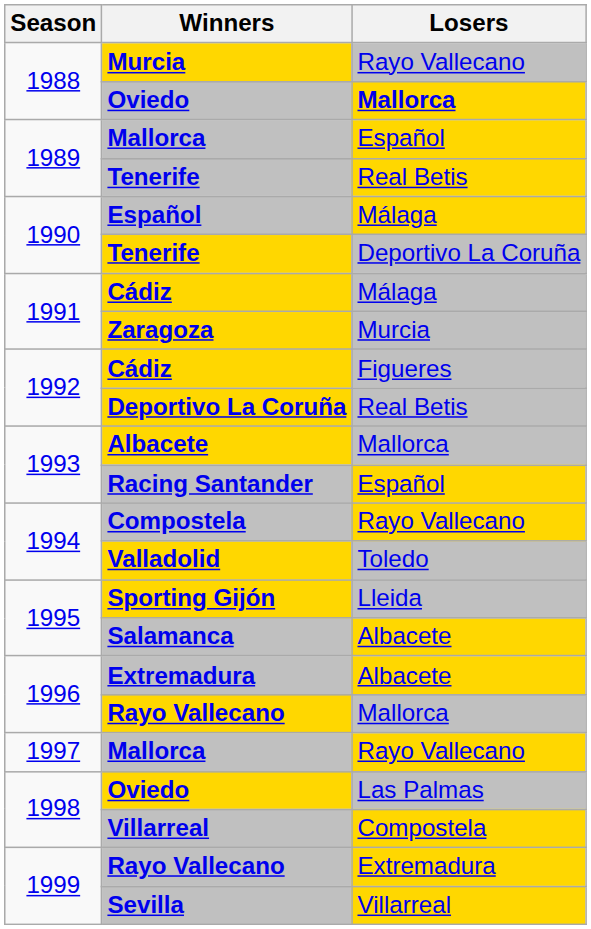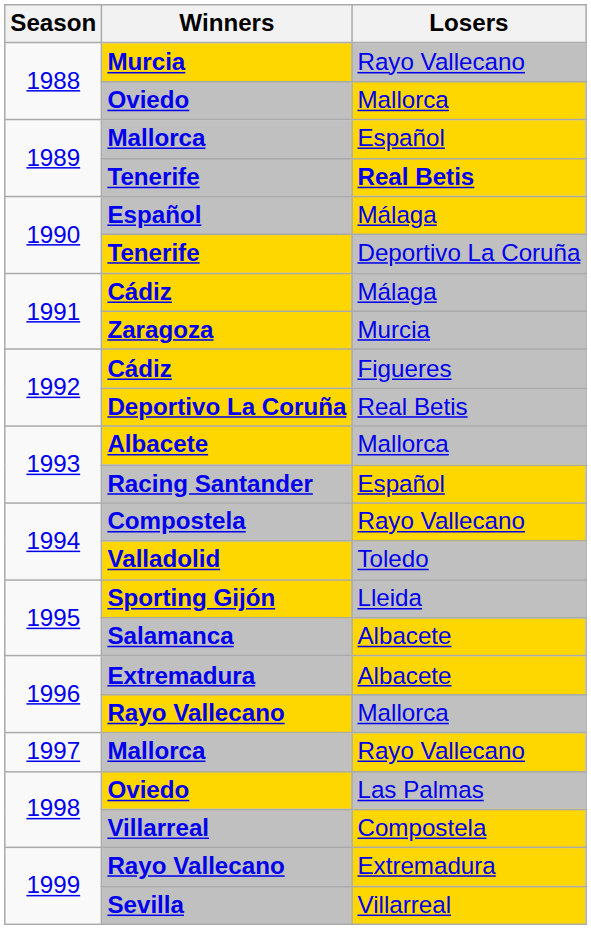(406, 100) bold -> (403, 100) normal
(413, 176) normal -> (416, 176) bold
